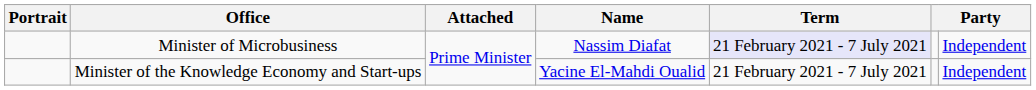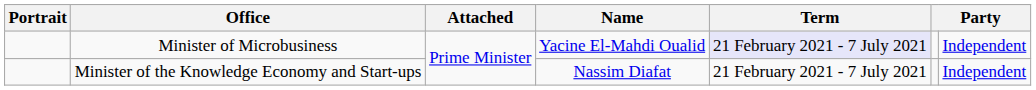(622, 44) Nassim Diafat -> (622, 44) Yacine El-Mahdi Oualid
(622, 71) Yacine El-Mahdi Oualid -> (622, 71) Nassim Diafat
